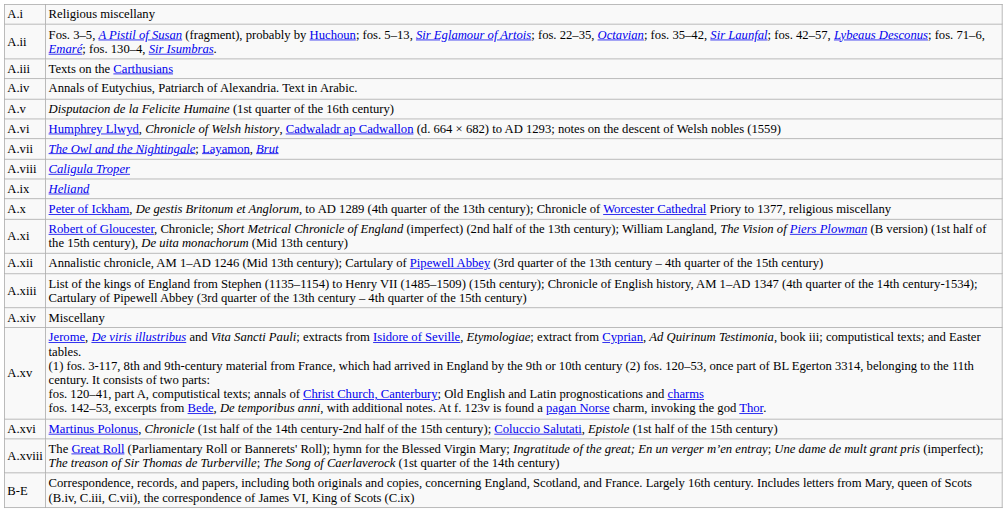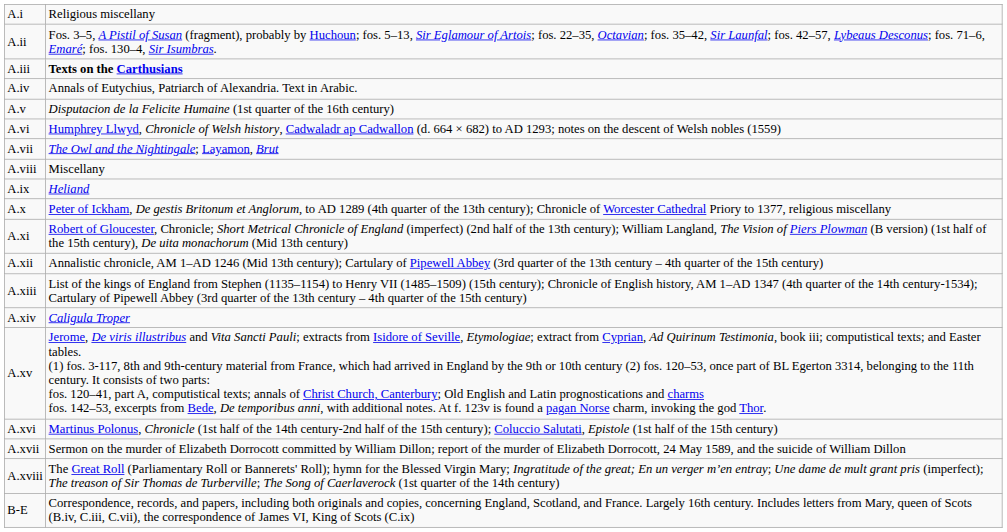(111, 68) normal -> (116, 68) bold
(89, 169) Caligula Troper -> (77, 169) Miscellany
(77, 317) Miscellany -> (89, 317) Caligula Troper
+ row: (23, 449)
